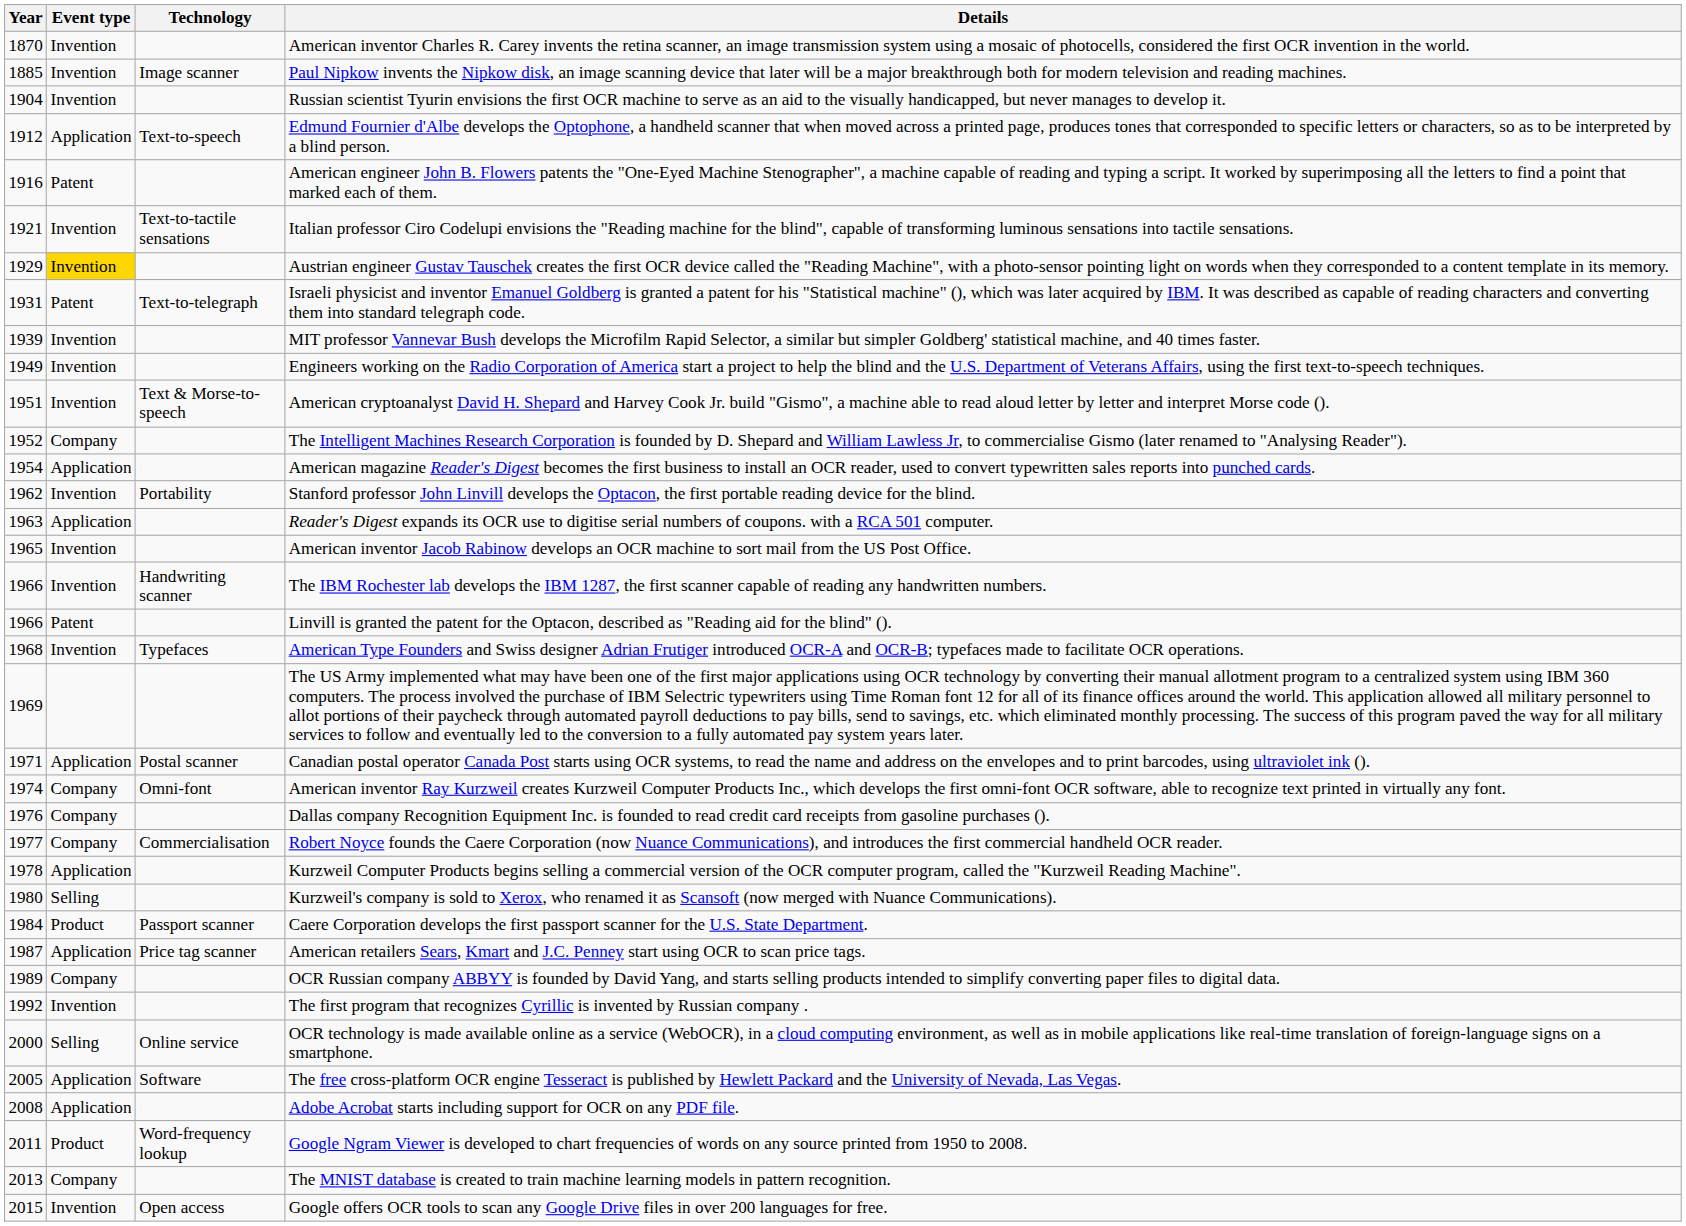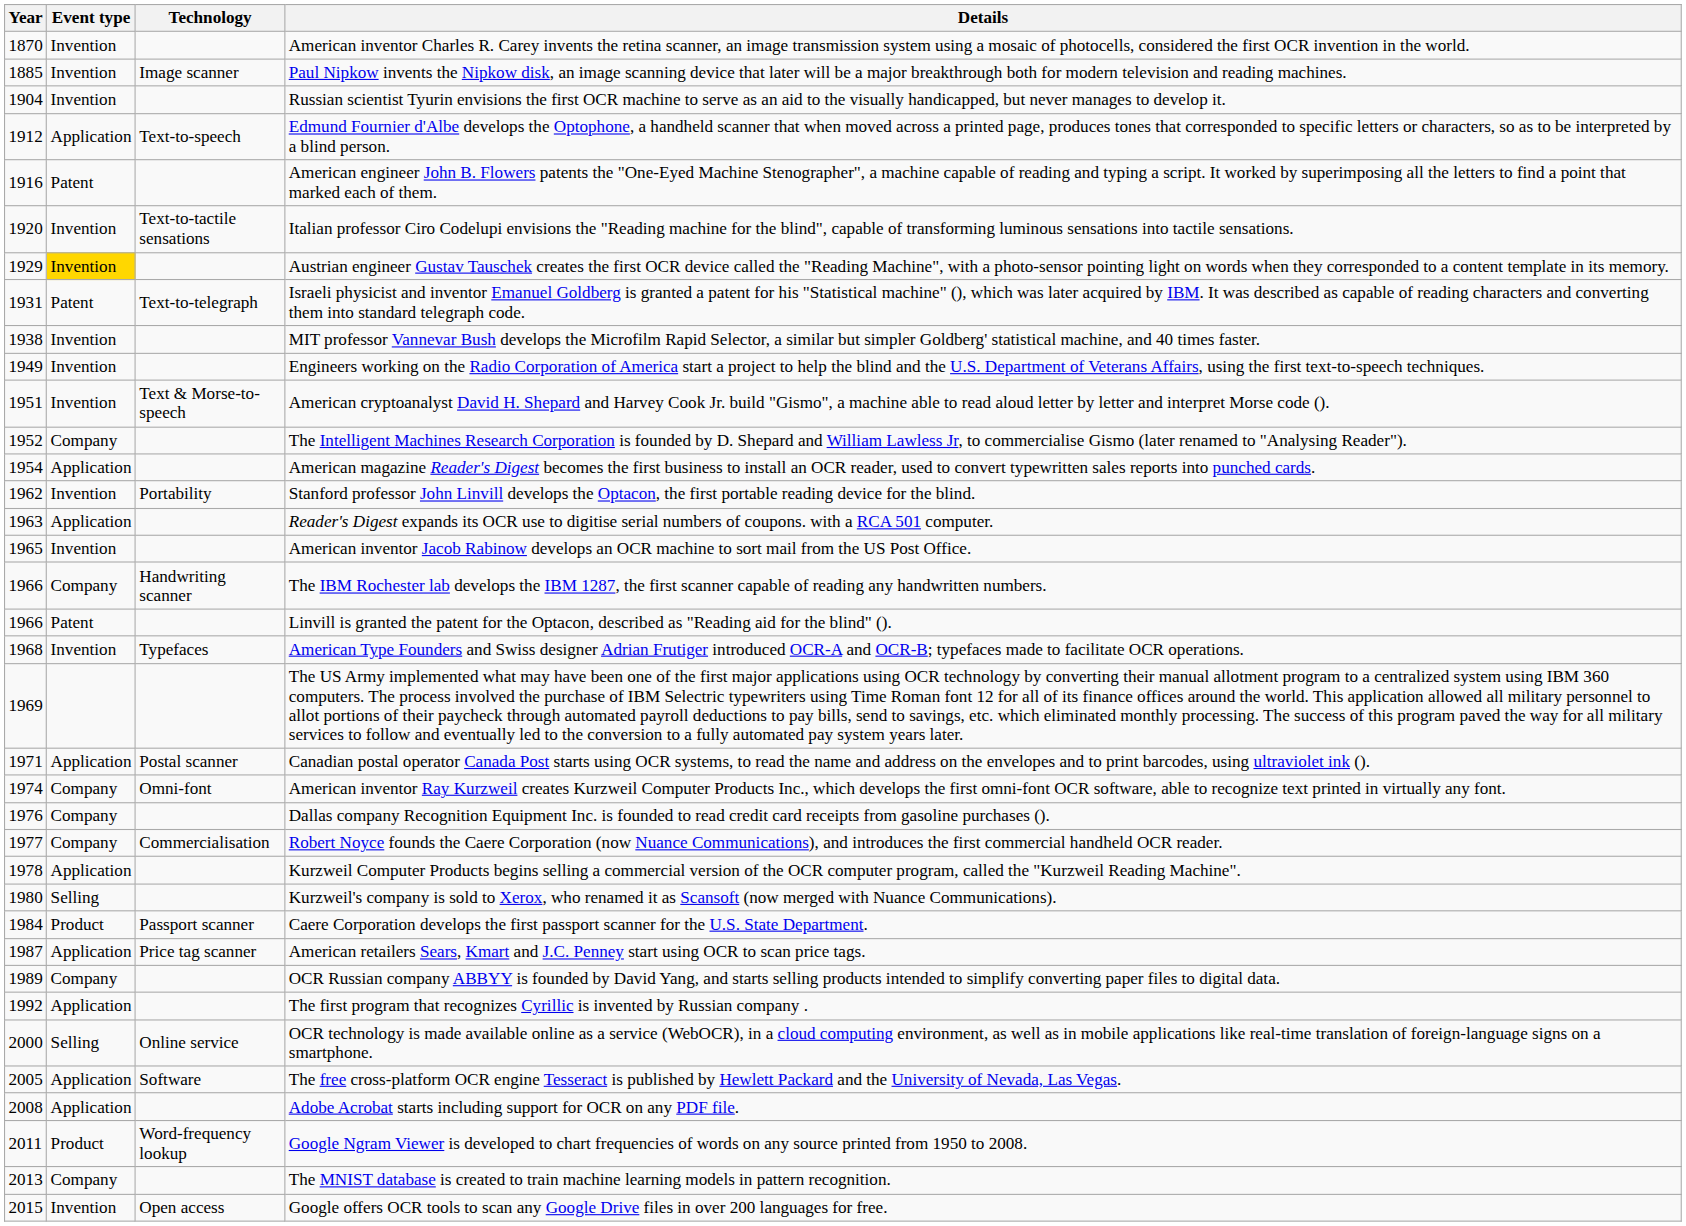(26, 229) 1921 -> (26, 229) 1920
(26, 339) 1939 -> (26, 339) 1938
(83, 585) Invention -> (84, 585) Company
(83, 1005) Invention -> (91, 1005) Application
